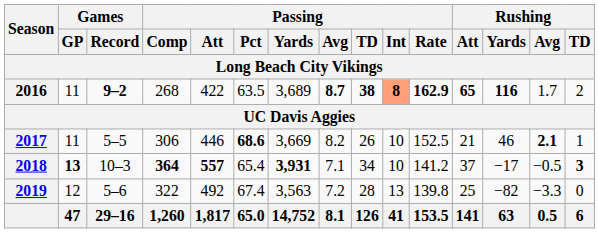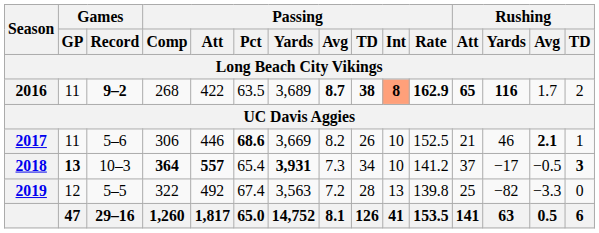(115, 141) 5–5 -> (115, 141) 5–6
(335, 166) 7.1 -> (335, 166) 7.3
(115, 191) 5–6 -> (115, 191) 5–5
